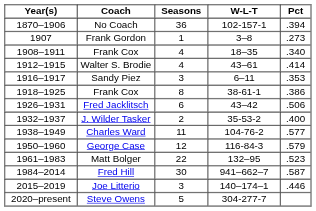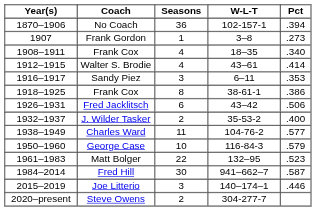(181, 145) 12 -> (181, 145) 10
(181, 199) 5 -> (181, 199) 2
